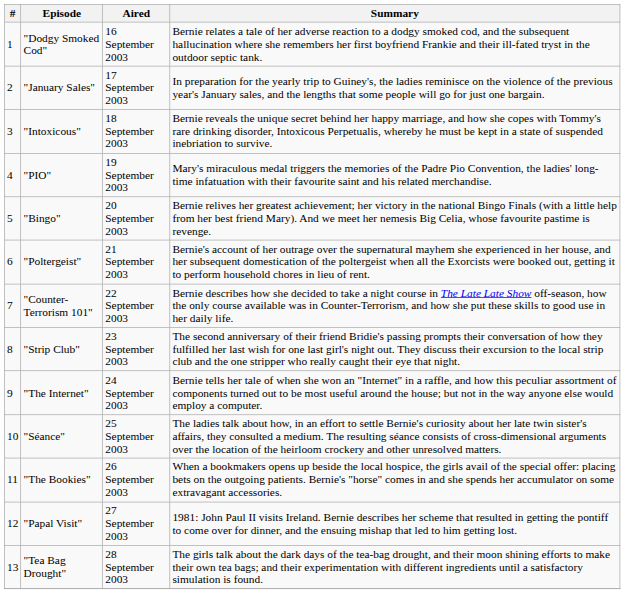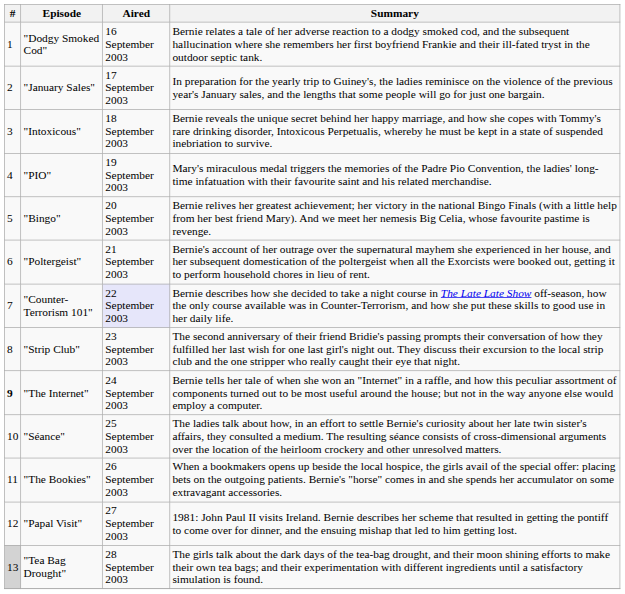(130, 305) no background -> (130, 305) lavender background
(10, 392) normal -> (10, 392) bold
(13, 567) no background -> (13, 567) lightgrey background
